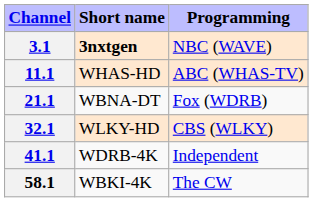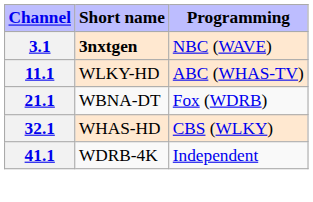(120, 73) WHAS-HD -> (119, 73) WLKY-HD
(119, 127) WLKY-HD -> (120, 127) WHAS-HD
- row: (40, 182)
